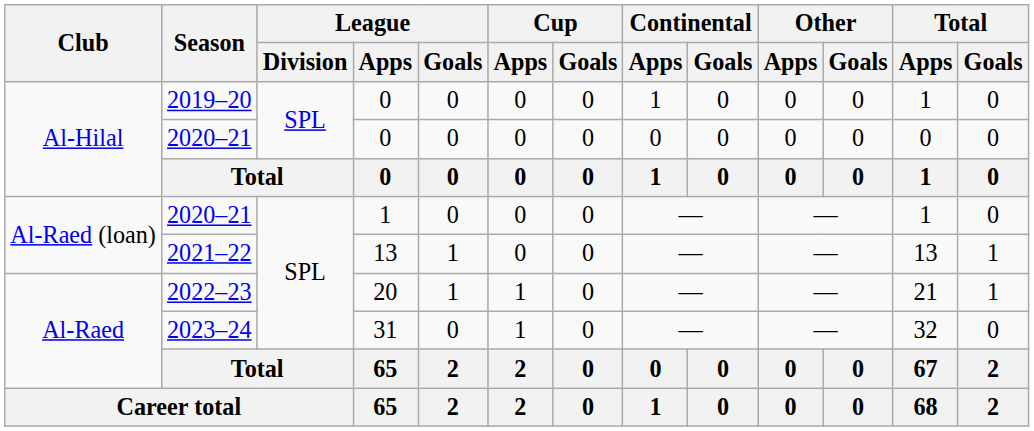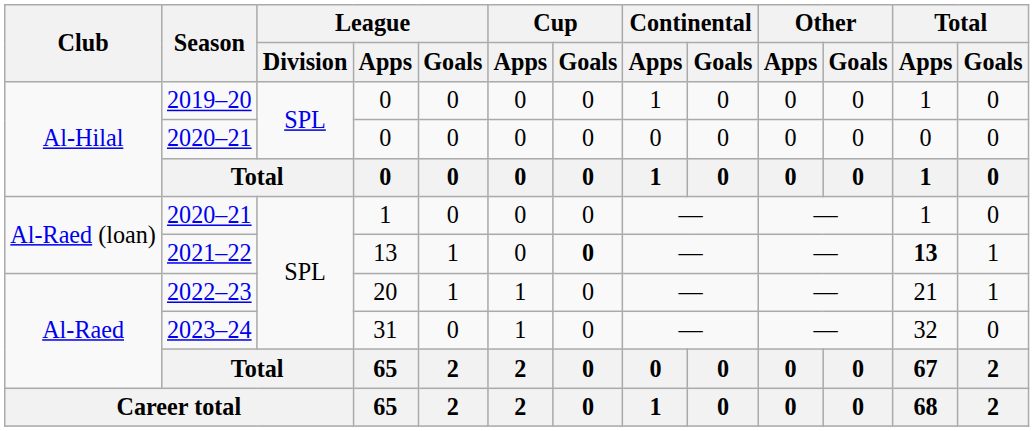(588, 253) normal -> (588, 253) bold
(926, 253) normal -> (926, 253) bold
